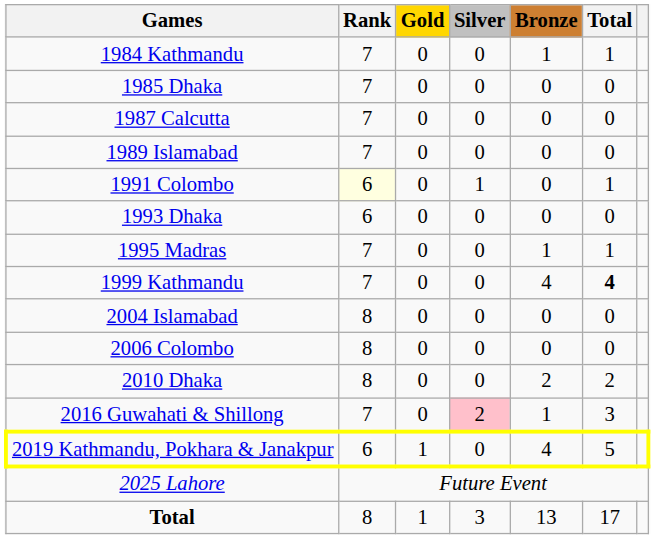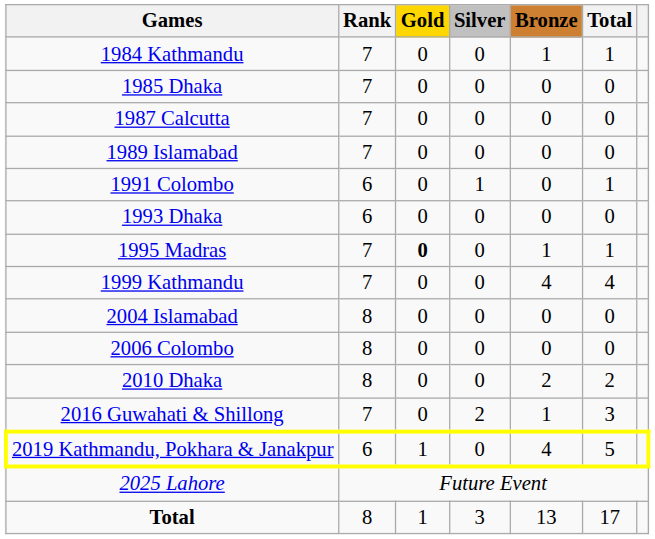(367, 184) lightyellow background -> (367, 184) no background
(423, 250) normal -> (423, 250) bold
(610, 282) bold -> (610, 282) normal
(480, 413) pink background -> (480, 413) no background
